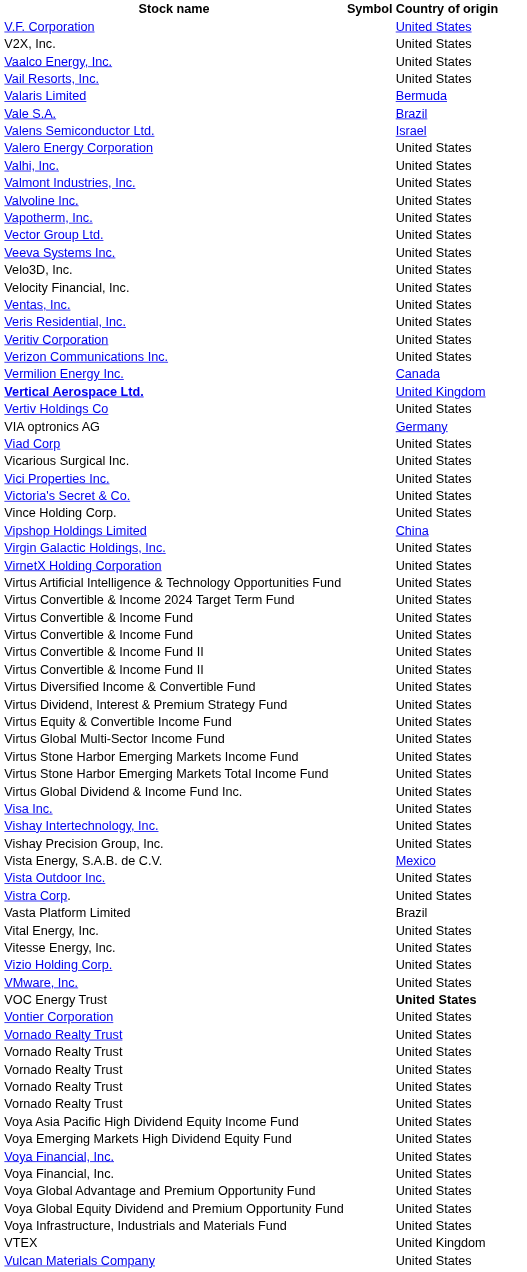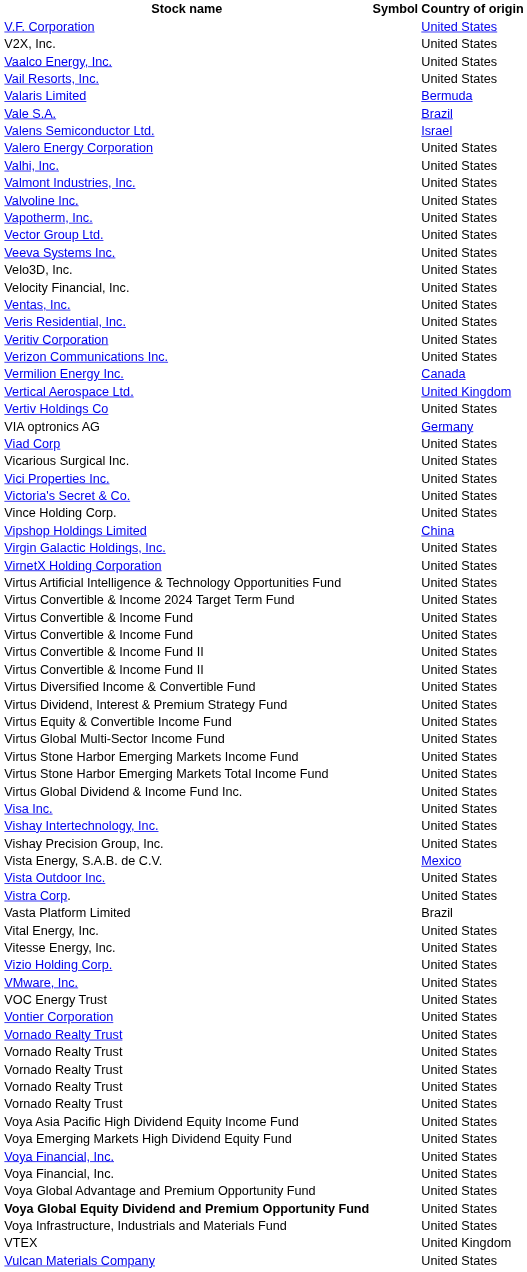(74, 391) bold -> (69, 391) normal
(436, 1000) bold -> (459, 1000) normal
(174, 1208) normal -> (187, 1208) bold
